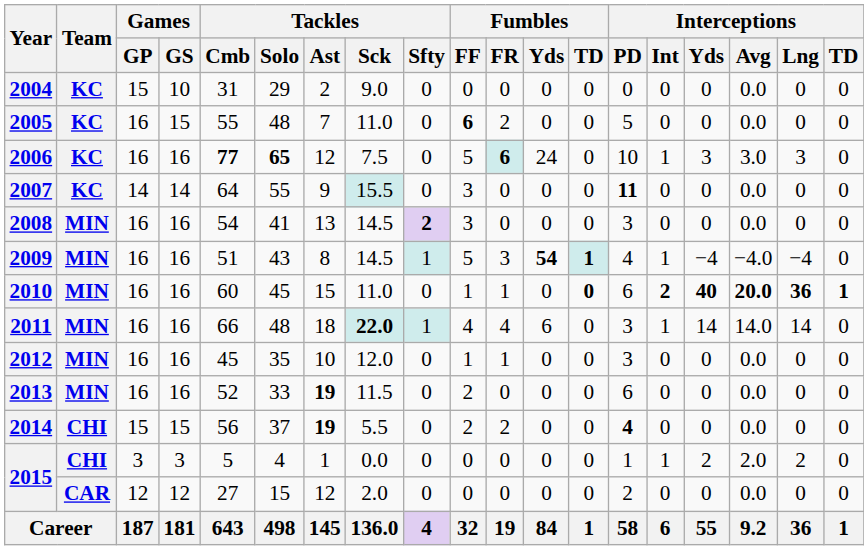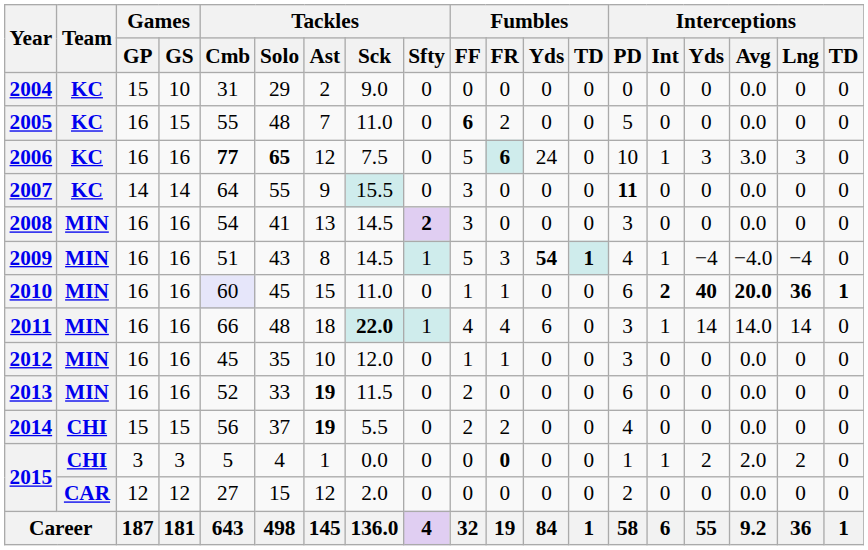(228, 291) no background -> (228, 291) lavender background
(589, 291) bold -> (589, 291) normal
(628, 426) bold -> (628, 426) normal
(505, 460) normal -> (505, 460) bold
